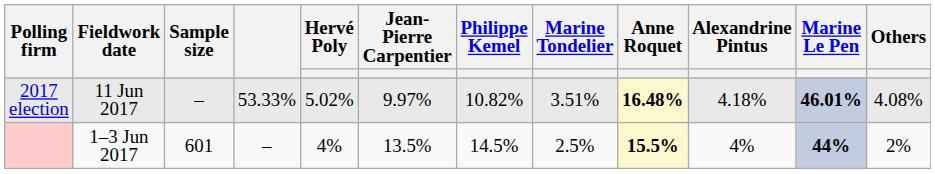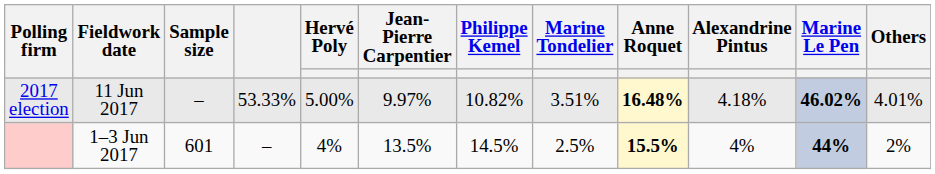(329, 101) 5.02% -> (329, 101) 5.00%
(831, 101) 46.01% -> (831, 101) 46.02%
(898, 101) 4.08% -> (898, 101) 4.01%
